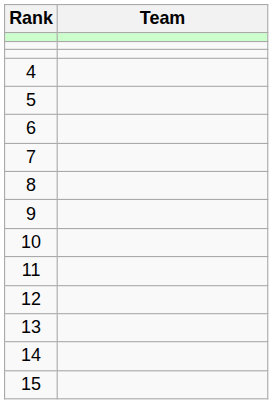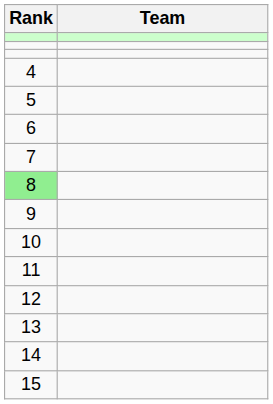(31, 185) no background -> (31, 185) lightgreen background
